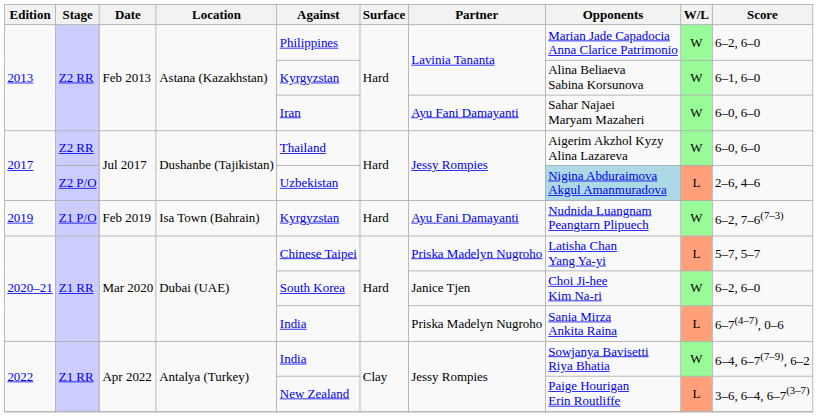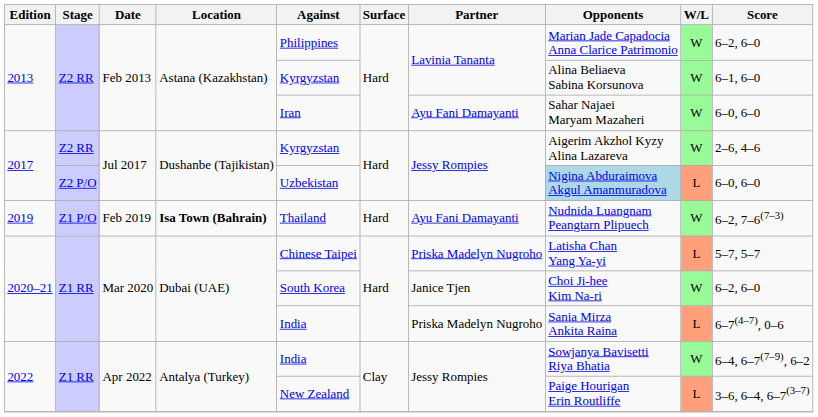(303, 148) Thailand -> (310, 148) Kyrgyzstan
(738, 148) 6–0, 6–0 -> (738, 148) 2–6, 4–6
(738, 183) 2–6, 4–6 -> (738, 183) 6–0, 6–0
(209, 218) normal -> (213, 218) bold
(310, 218) Kyrgyzstan -> (303, 218) Thailand
